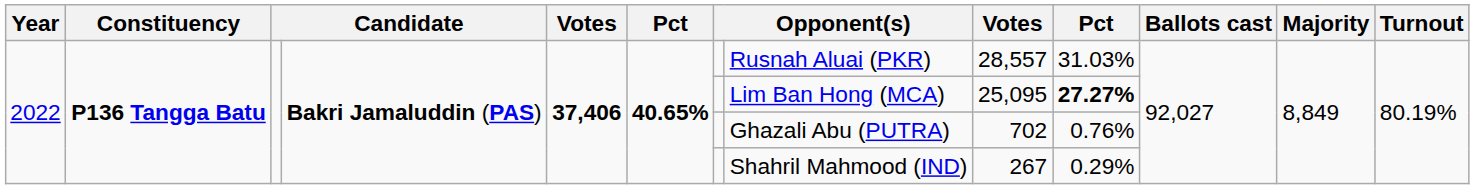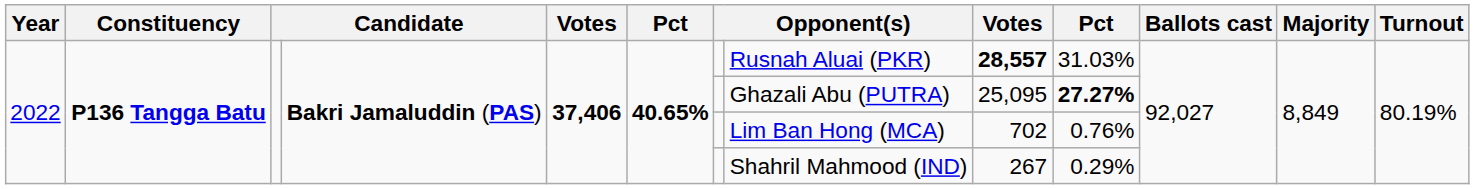(1013, 59) normal -> (1013, 59) bold
(837, 94) Lim Ban Hong (MCA) -> (840, 94) Ghazali Abu (PUTRA)
(840, 130) Ghazali Abu (PUTRA) -> (837, 130) Lim Ban Hong (MCA)
